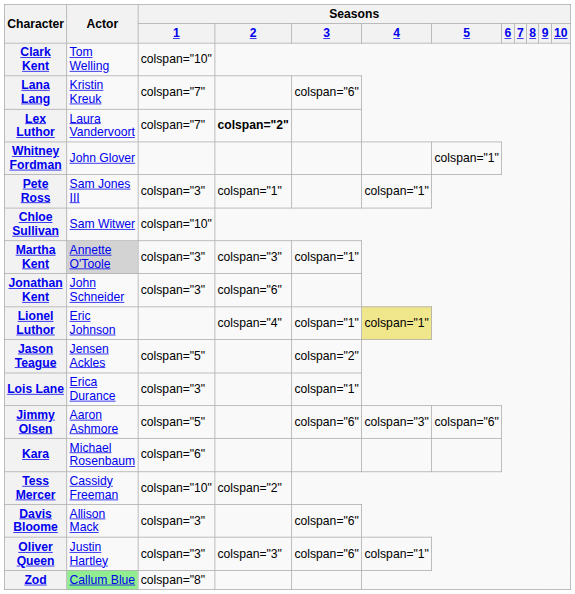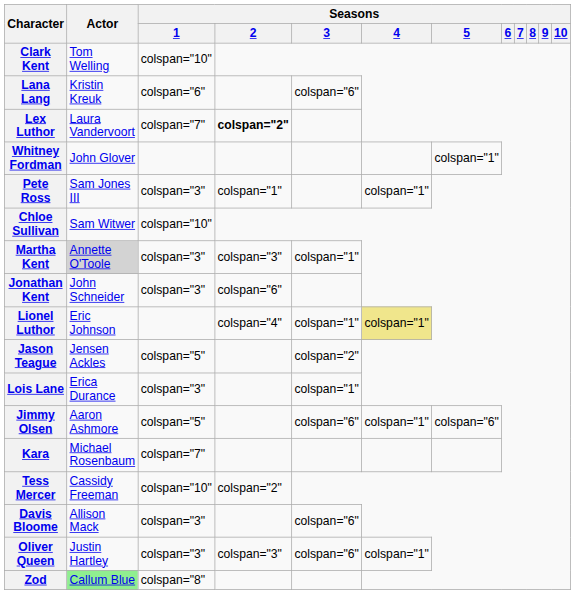(173, 92) colspan="7" -> (173, 92) colspan="6"
(397, 422) colspan="3" -> (397, 422) colspan="1"
(173, 455) colspan="6" -> (173, 455) colspan="7"
